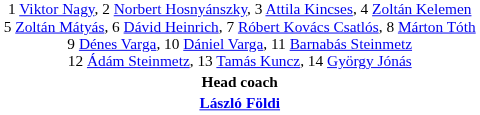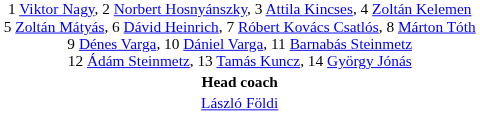(240, 103) bold -> (240, 103) normal
